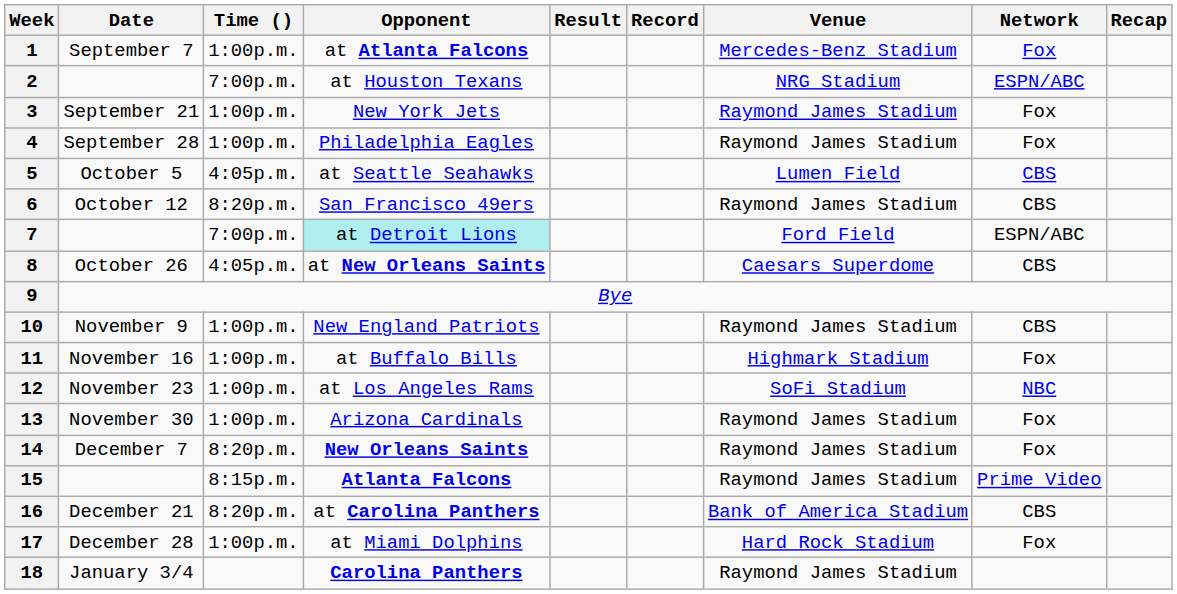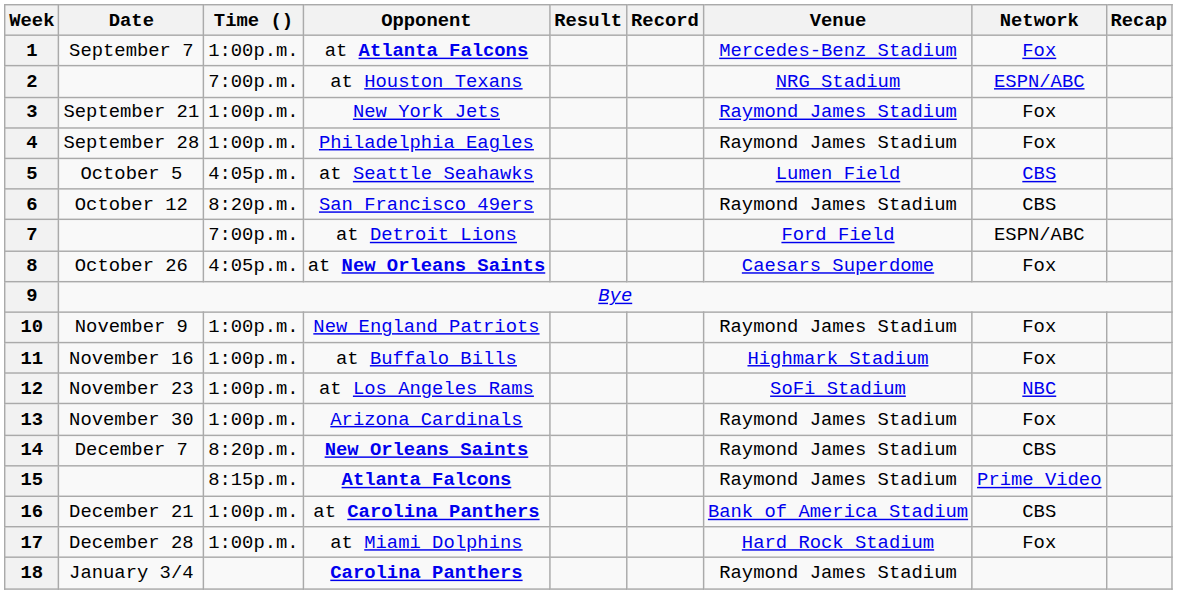(426, 235) paleturquoise background -> (426, 235) no background
(1039, 266) CBS -> (1039, 266) Fox
(1039, 327) CBS -> (1039, 327) Fox
(1039, 450) Fox -> (1039, 450) CBS
(253, 512) 8:20p.m. -> (253, 512) 1:00p.m.
